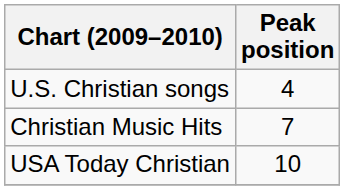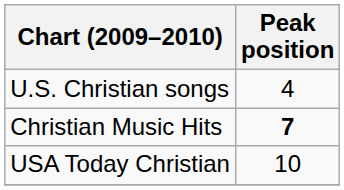(288, 126) normal -> (288, 126) bold
